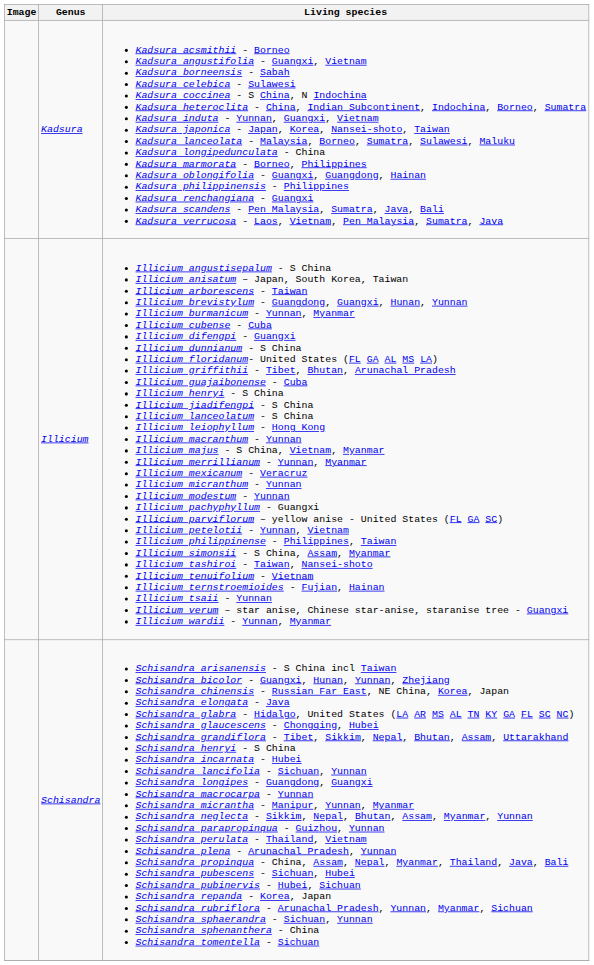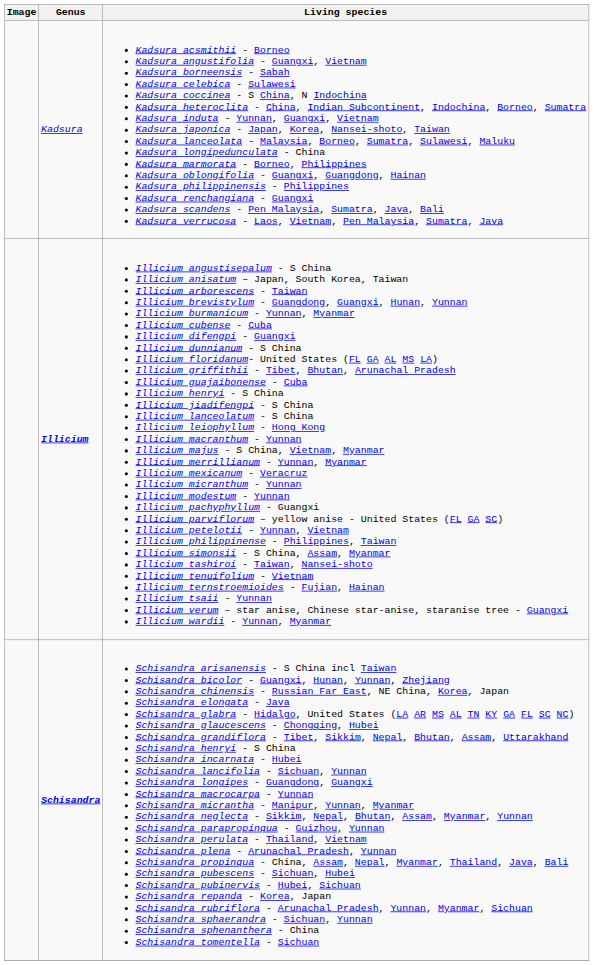(65, 439) normal -> (65, 439) bold
(71, 800) normal -> (71, 800) bold
